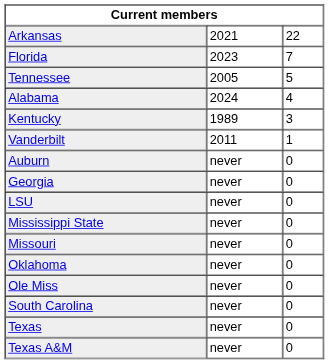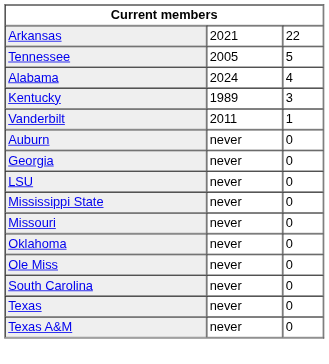- row: (28, 56)
